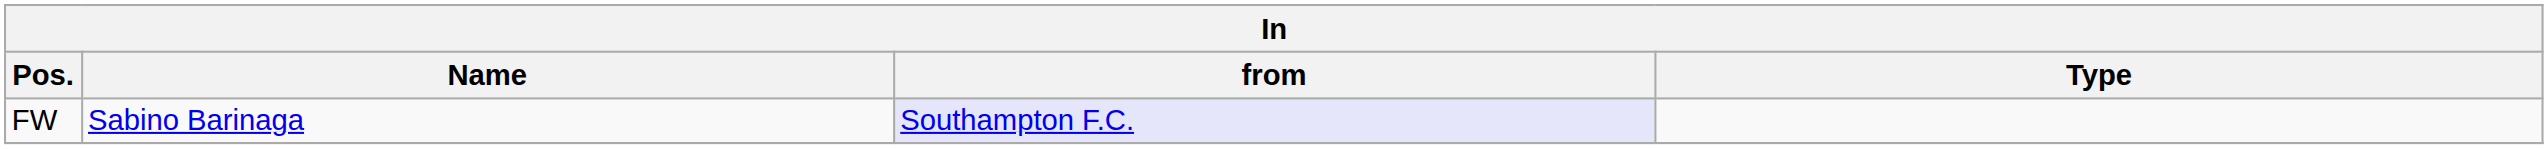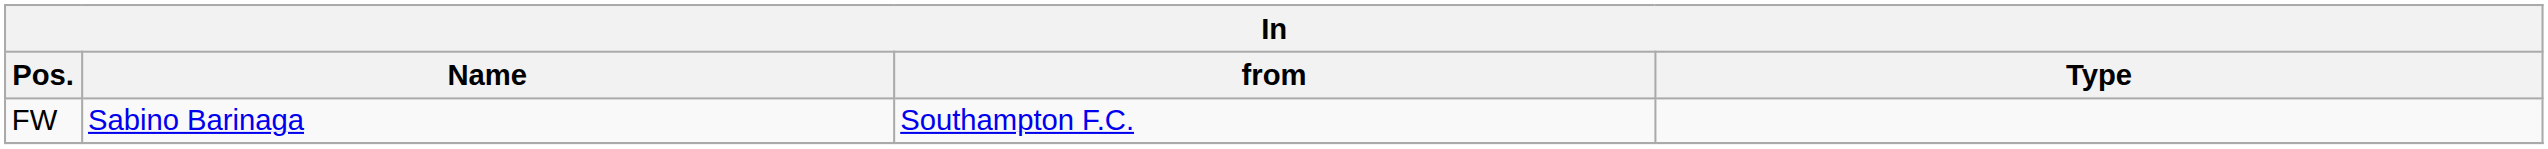(1017, 121) lavender background -> (1017, 121) no background
